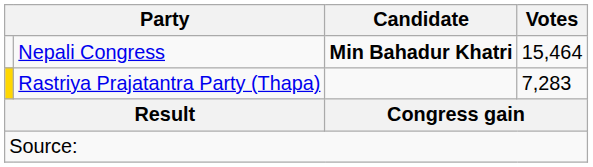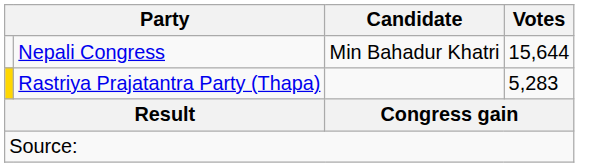(421, 51) bold -> (415, 51) normal
(552, 51) 15,464 -> (539, 51) 15,644
(547, 83) 7,283 -> (533, 83) 5,283
